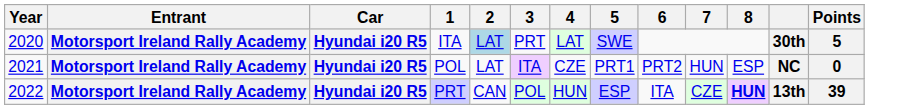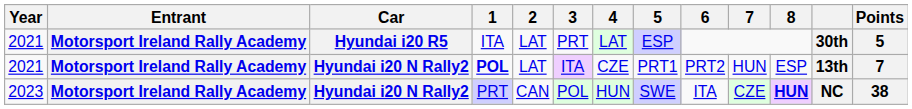(26, 41) 2020 -> (26, 41) 2021
(490, 41) lightblue background -> (533, 41) no background
(615, 41) SWE -> (658, 41) ESP
(370, 66) Hyundai i20 R5 -> (391, 66) Hyundai i20 N Rally2
(450, 66) normal -> (492, 66) bold
(789, 66) NC -> (832, 66) 13th
(837, 66) 0 -> (880, 66) 7
(26, 91) 2022 -> (26, 91) 2023
(370, 91) Hyundai i20 R5 -> (391, 91) Hyundai i20 N Rally2
(615, 91) ESP -> (658, 91) SWE
(789, 91) 13th -> (832, 91) NC
(837, 91) 39 -> (880, 91) 38
